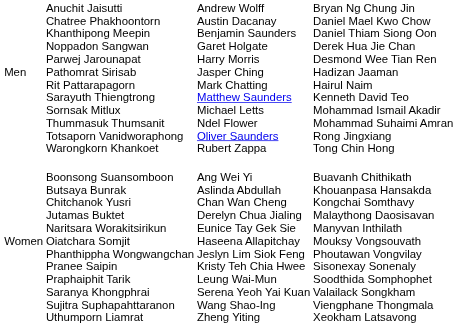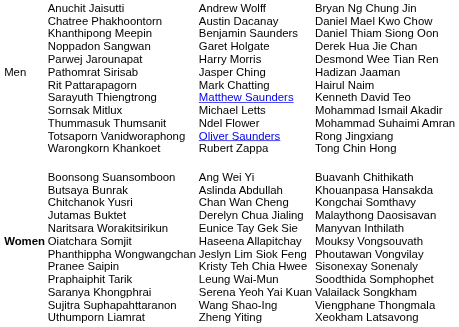(24, 241) normal -> (25, 241) bold
